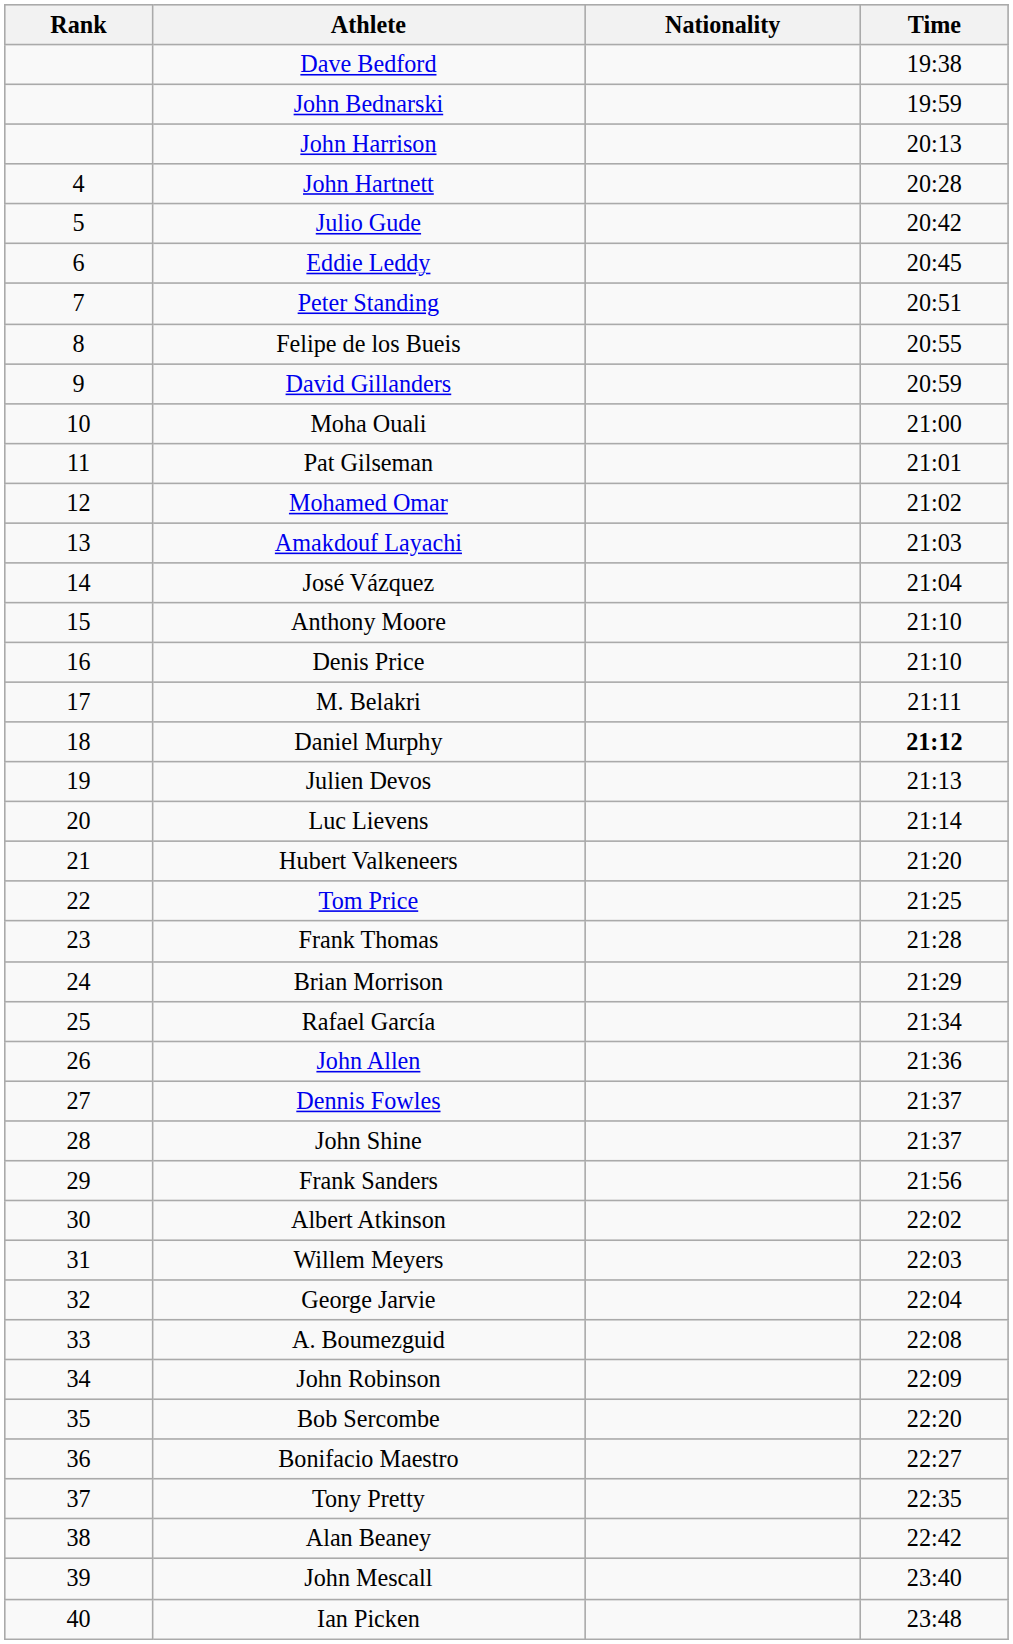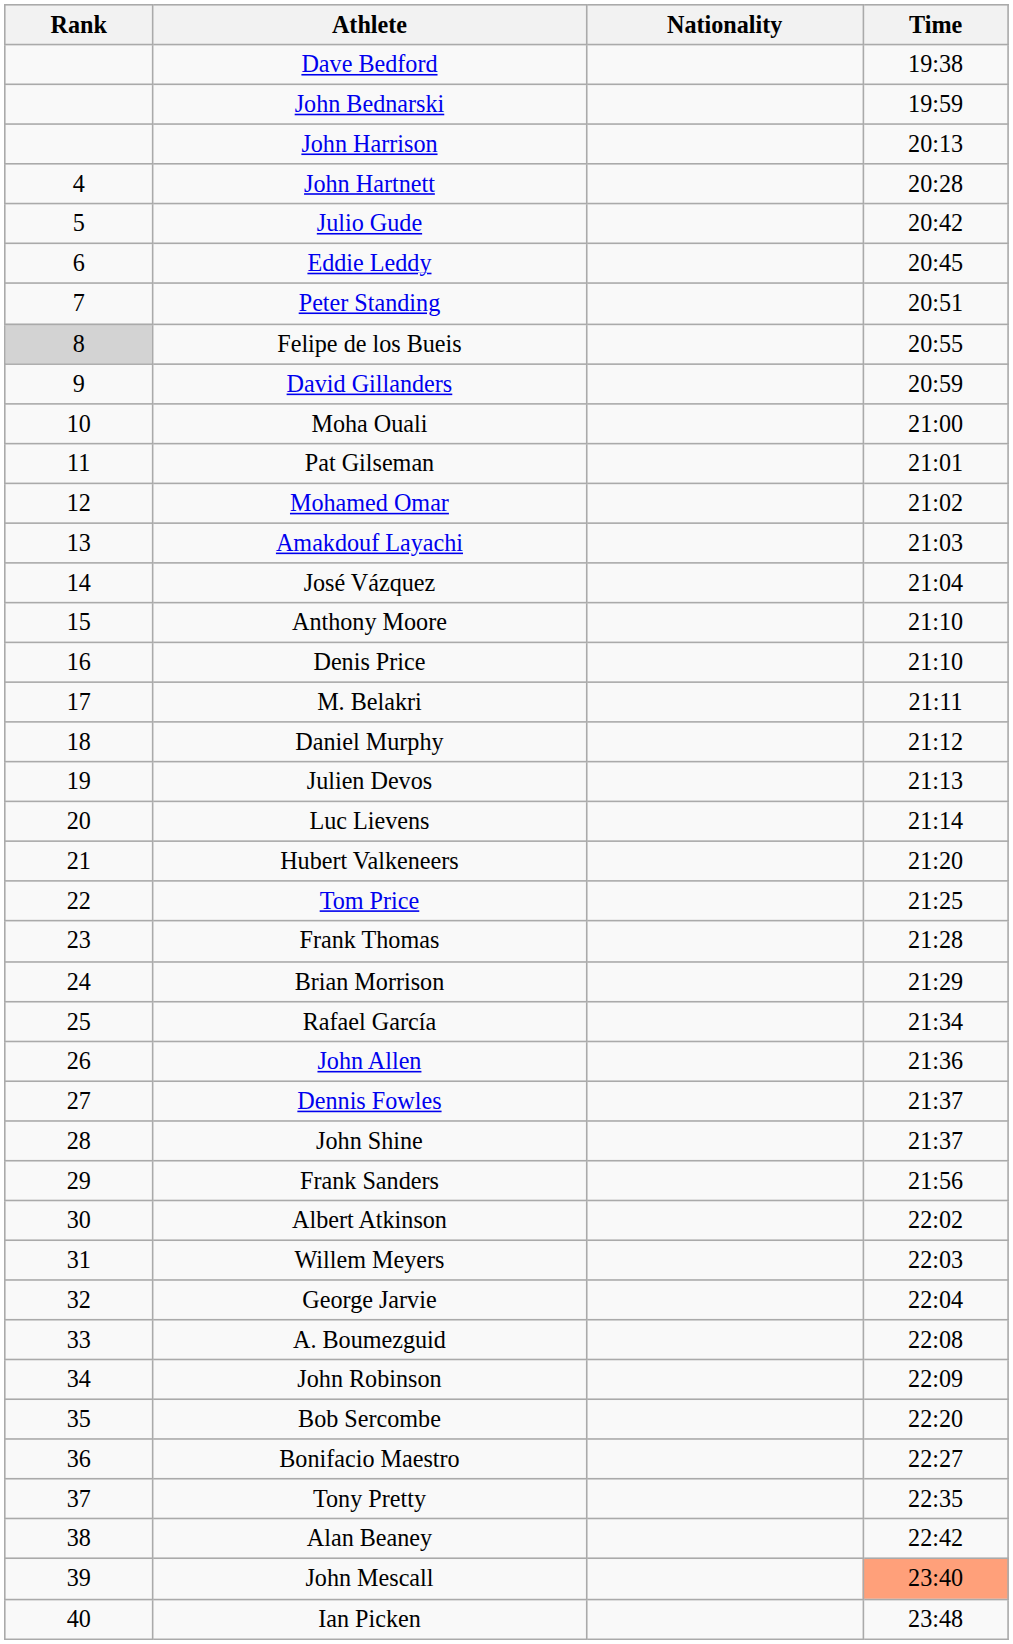(79, 343) no background -> (79, 343) lightgrey background
(934, 741) bold -> (936, 741) normal
(934, 1578) no background -> (936, 1578) lightsalmon background
